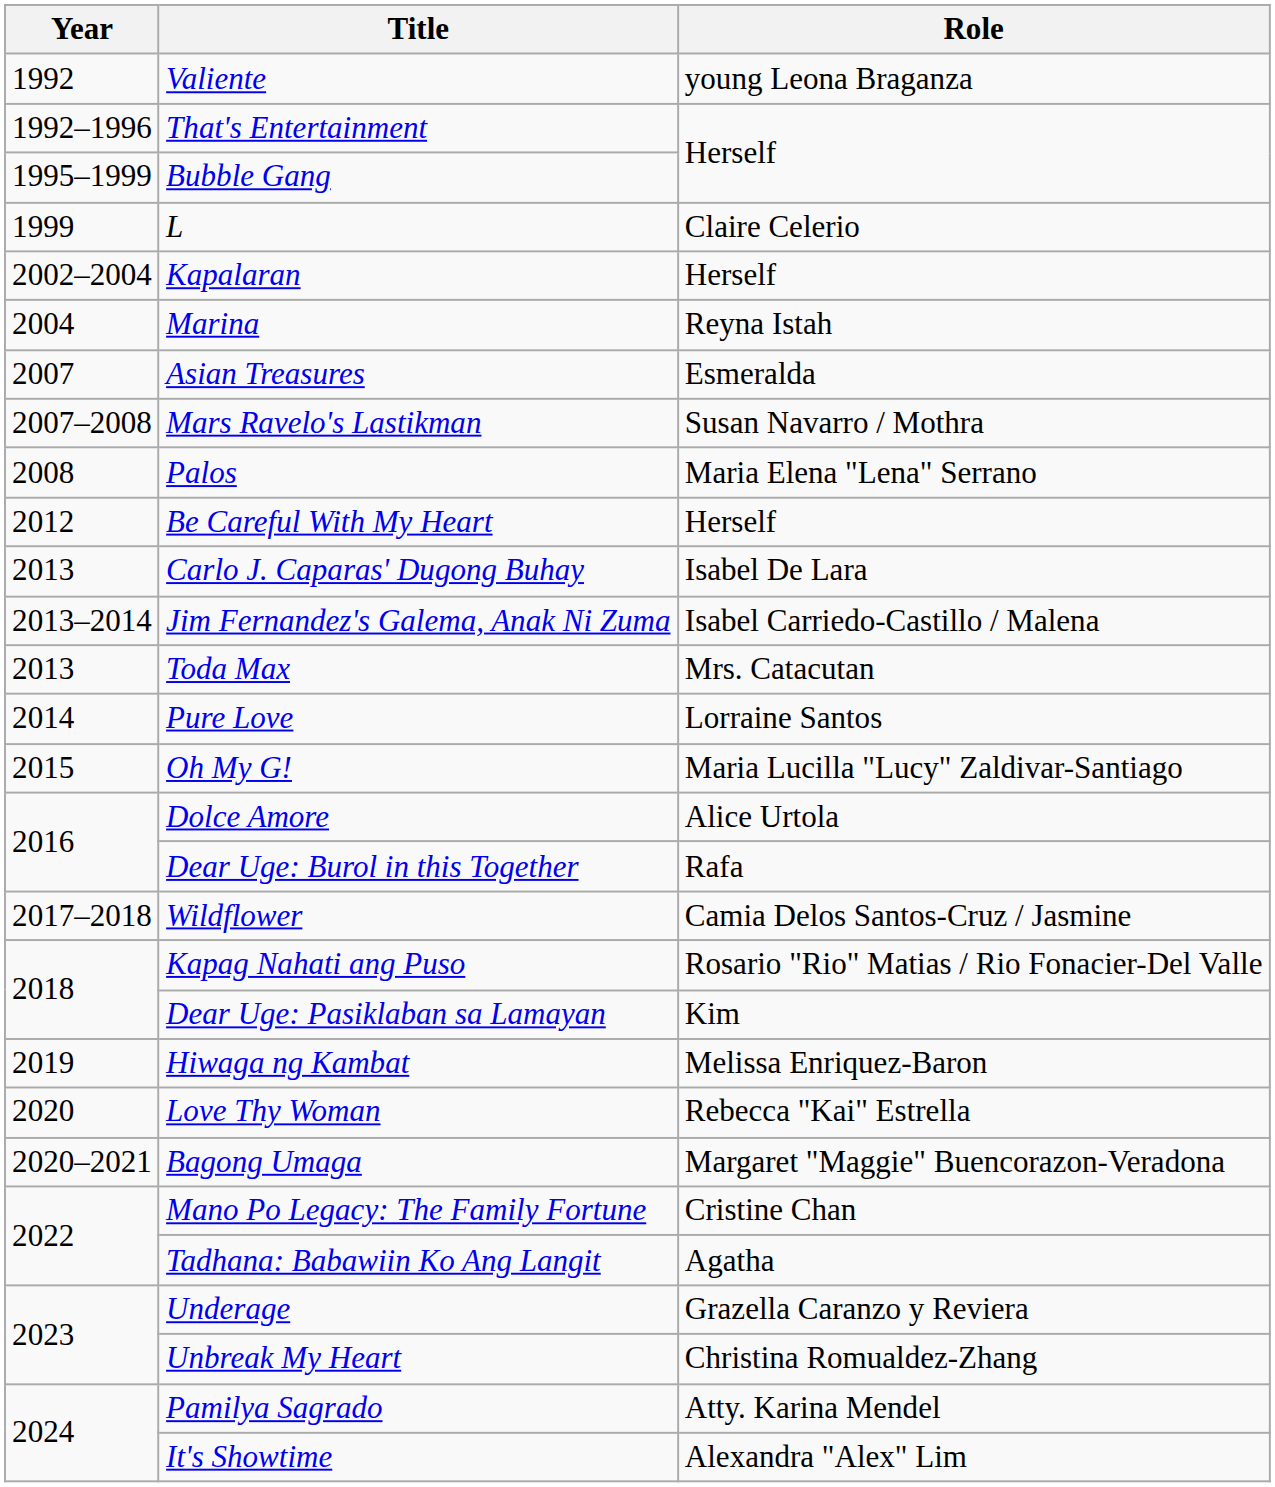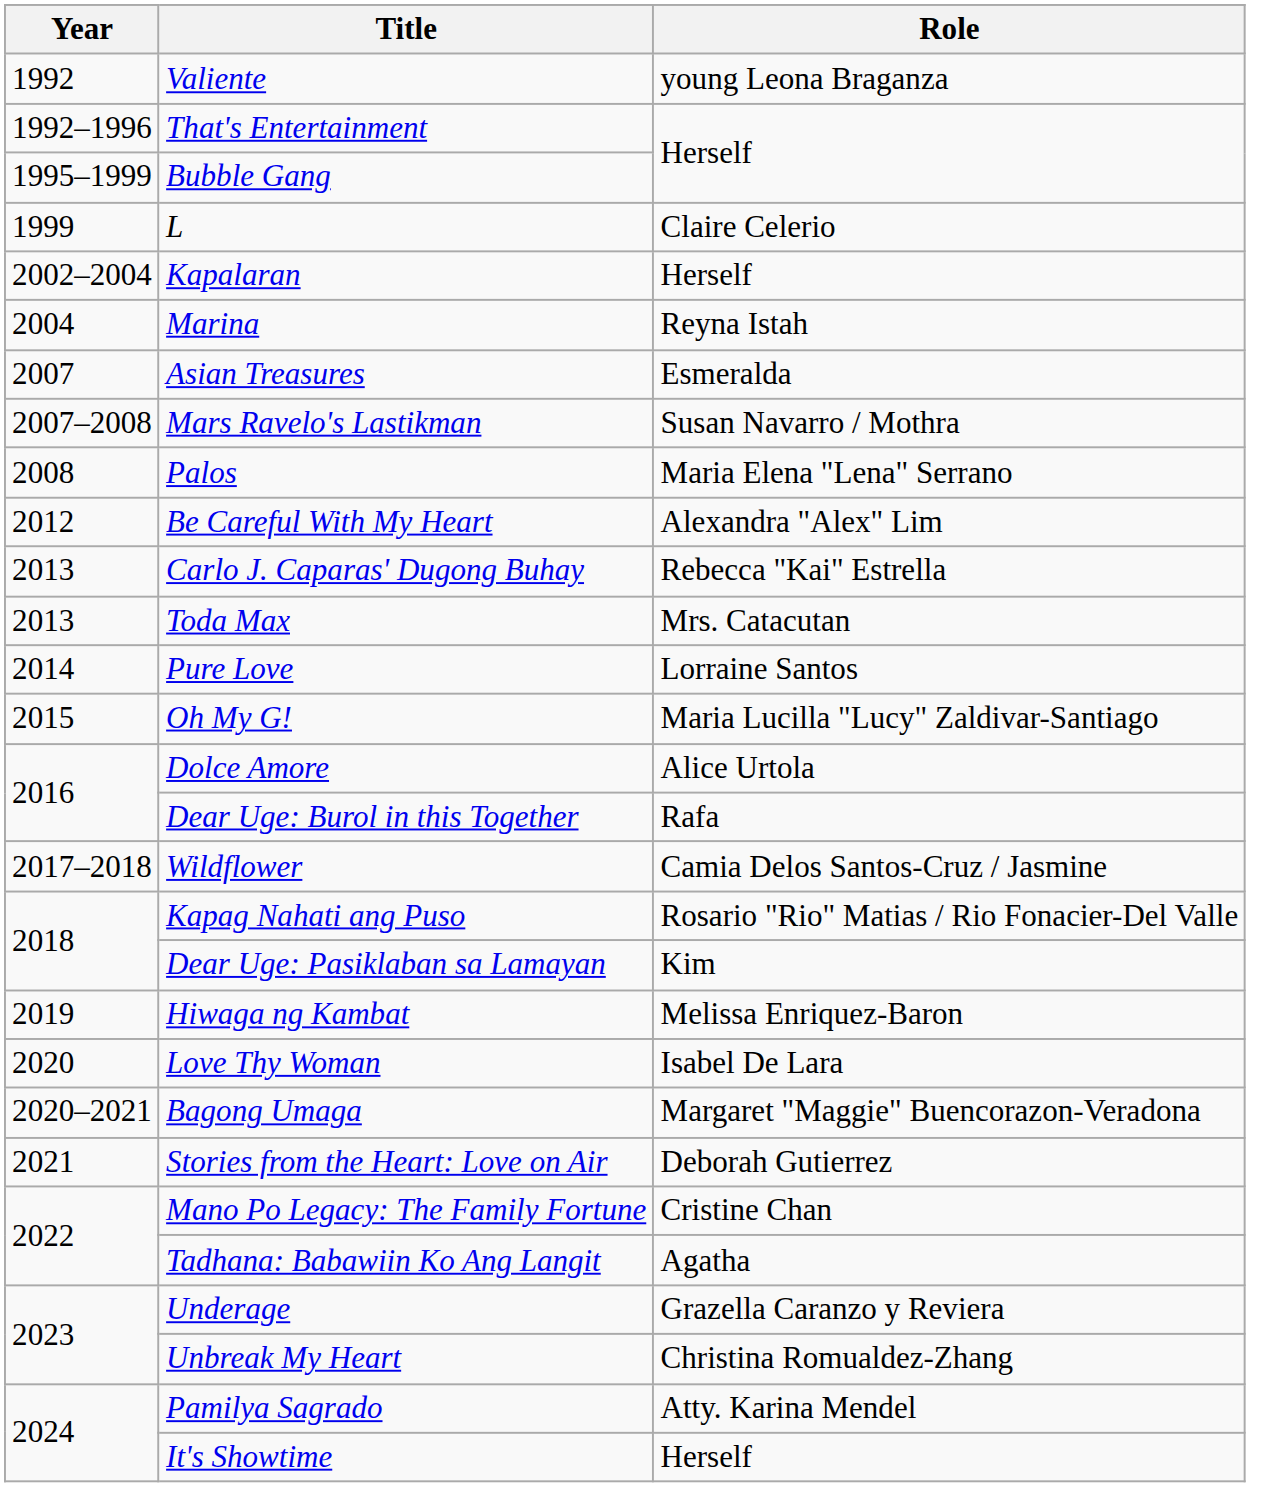(730, 521) Herself -> (802, 521) Alexandra "Alex" Lim
(776, 570) Isabel De Lara -> (803, 570) Rebecca "Kai" Estrella
- row: (418, 619)
(828, 1112) Rebecca "Kai" Estrella -> (752, 1062) Isabel De Lara
+ row: (387, 1161)
(826, 1456) Alexandra "Alex" Lim -> (706, 1456) Herself
